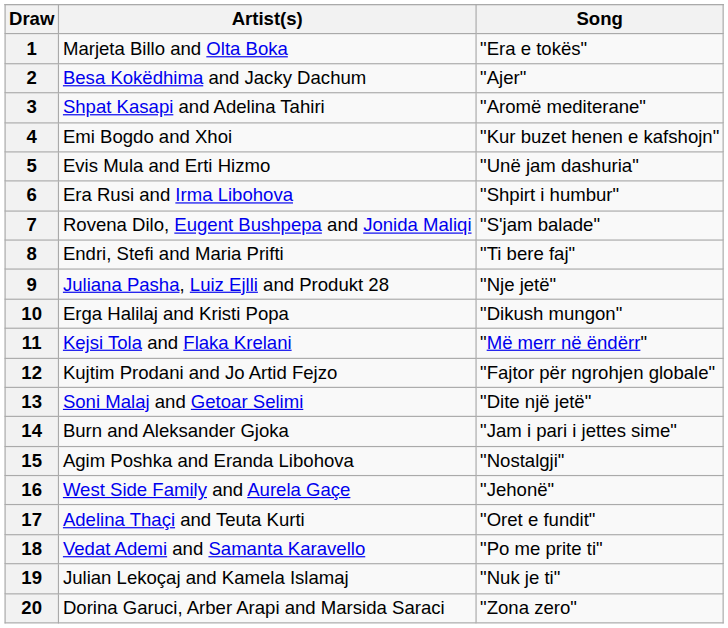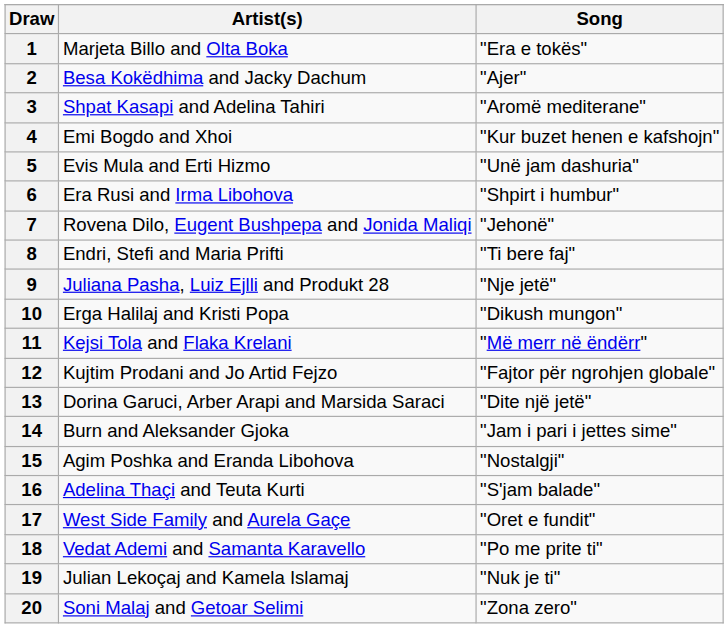(540, 225) "S'jam balade" -> (517, 225) "Jehonë"
(183, 401) Soni Malaj and Getoar Selimi -> (254, 401) Dorina Garuci, Arber Arapi and Marsida Saraci
(207, 490) West Side Family and Aurela Gaçe -> (184, 490) Adelina Thaçi and Teuta Kurti
(517, 490) "Jehonë" -> (540, 490) "S'jam balade"
(184, 519) Adelina Thaçi and Teuta Kurti -> (207, 519) West Side Family and Aurela Gaçe
(254, 607) Dorina Garuci, Arber Arapi and Marsida Saraci -> (183, 607) Soni Malaj and Getoar Selimi
